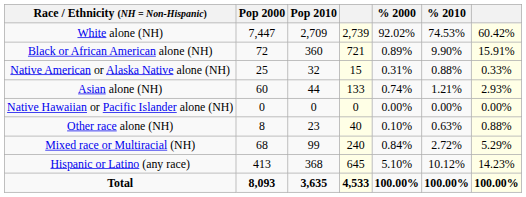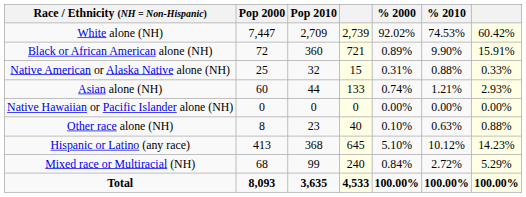rows swapped: (120, 145) <-> (120, 164)
